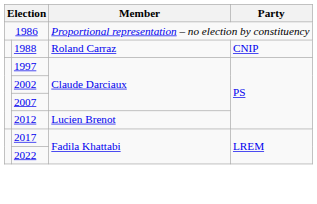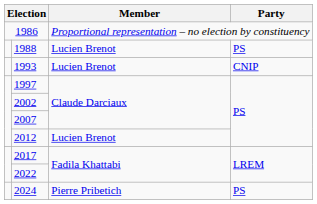(84, 48) Roland Carraz -> (83, 48) Lucien Brenot
(246, 48) CNIP -> (239, 48) PS
+ row: (25, 66)
+ row: (25, 191)
